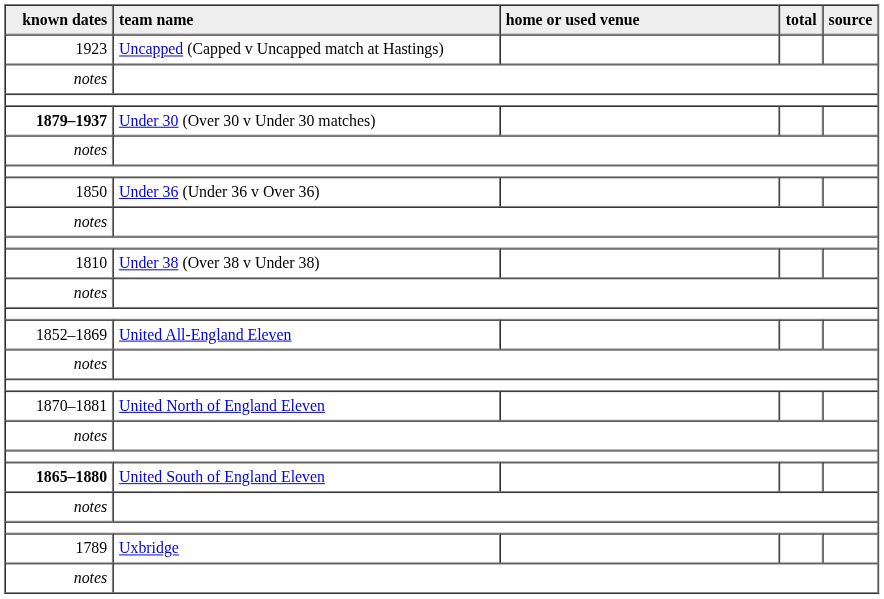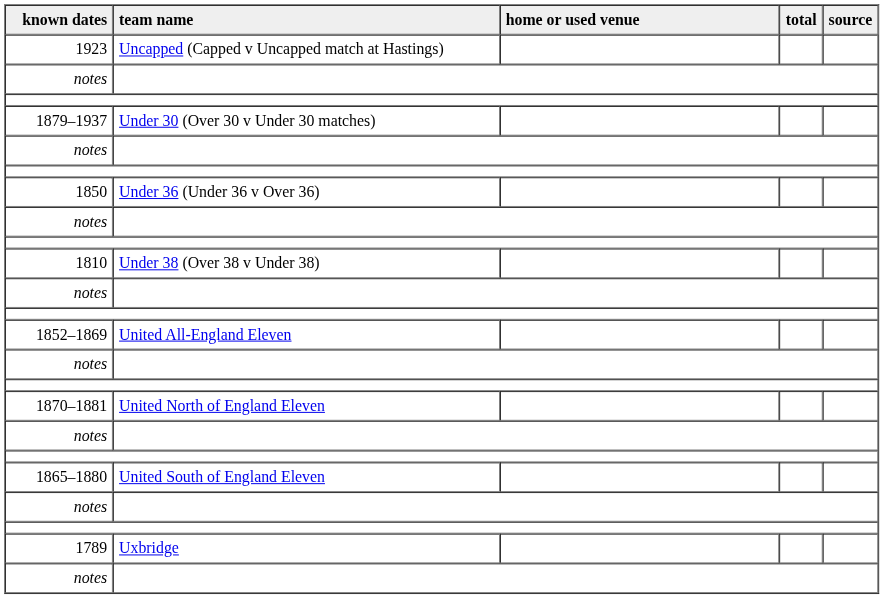(72, 120) bold -> (72, 120) normal
(72, 477) bold -> (72, 477) normal
